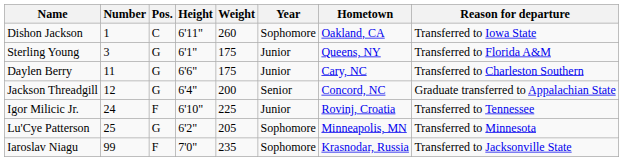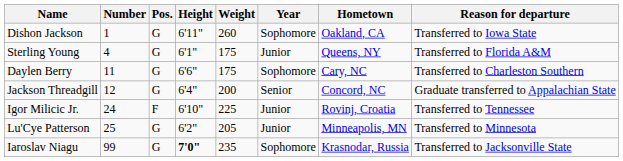(156, 33) C -> (156, 33) G
(106, 52) 3 -> (106, 52) 4
(276, 71) Junior -> (288, 71) Sophomore
(288, 128) Sophomore -> (276, 128) Junior
(155, 147) F -> (156, 147) G
(188, 147) normal -> (189, 147) bold
